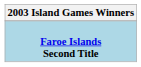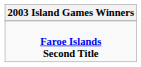(71, 47) lightblue background -> (71, 47) no background
